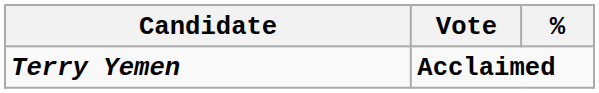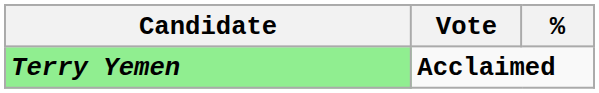(96, 68) no background -> (96, 68) lightgreen background
